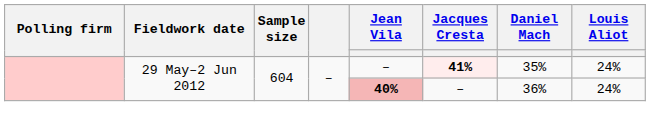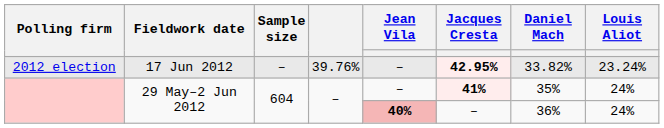+ row: (64, 67)
